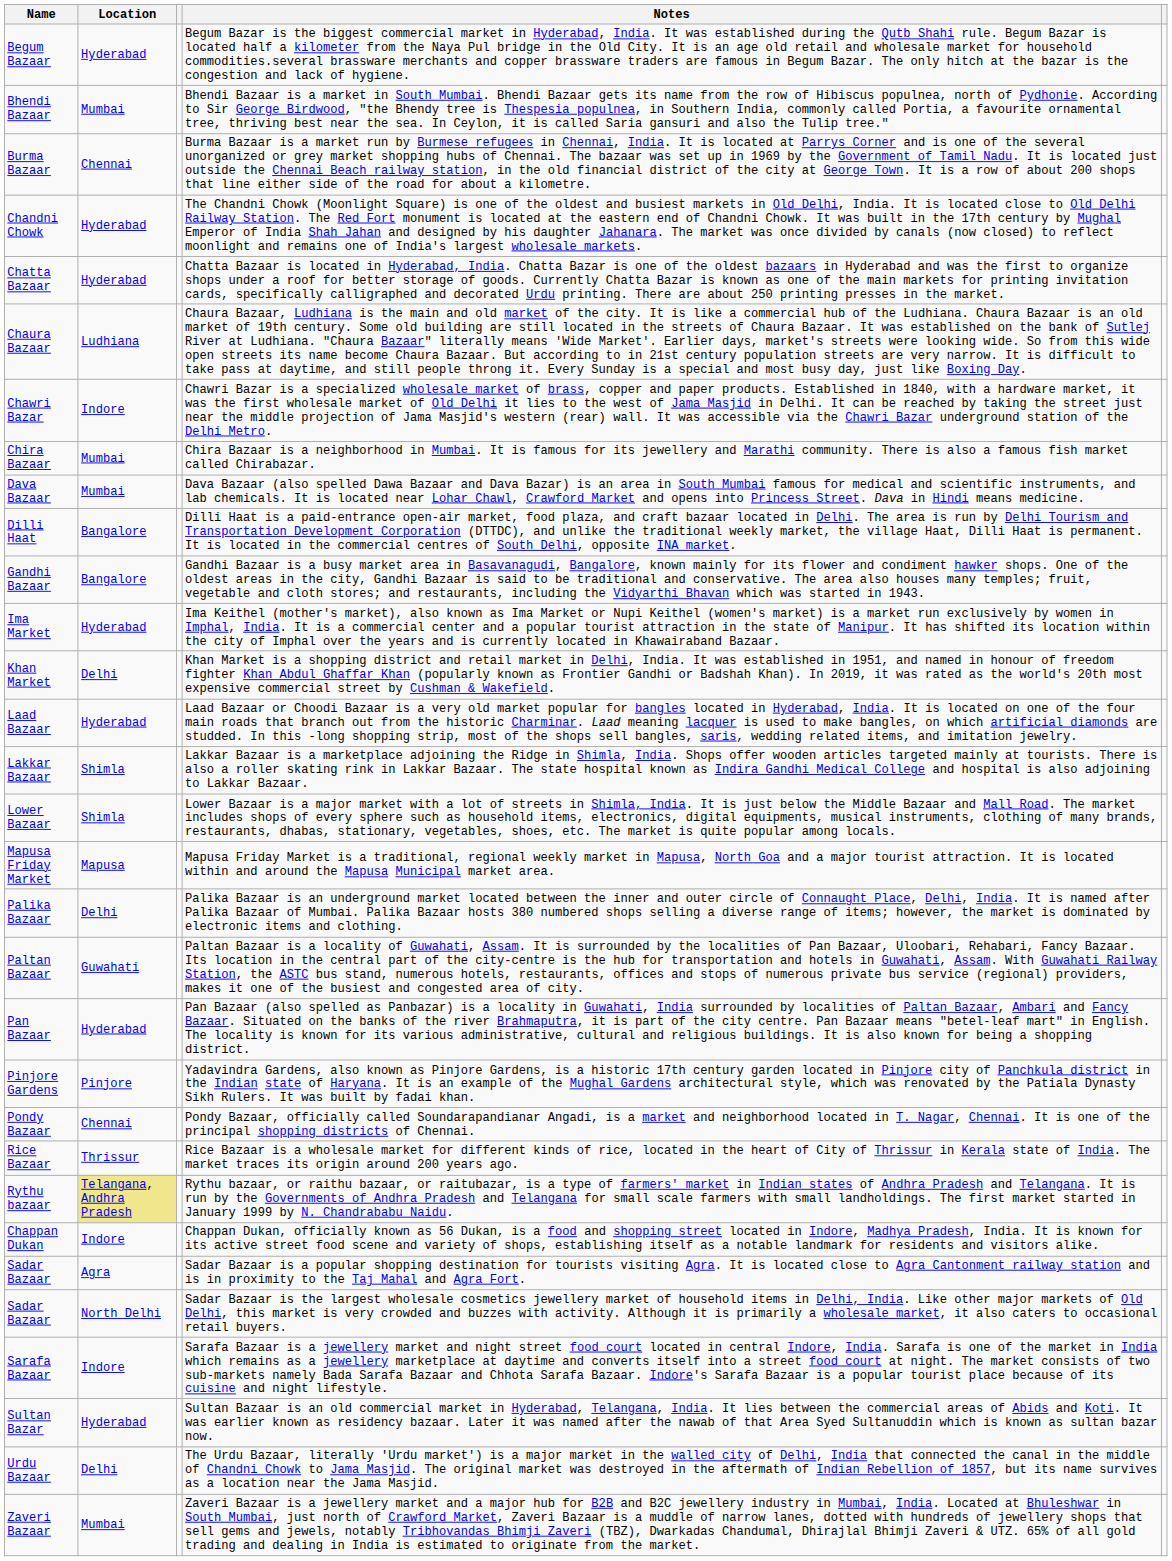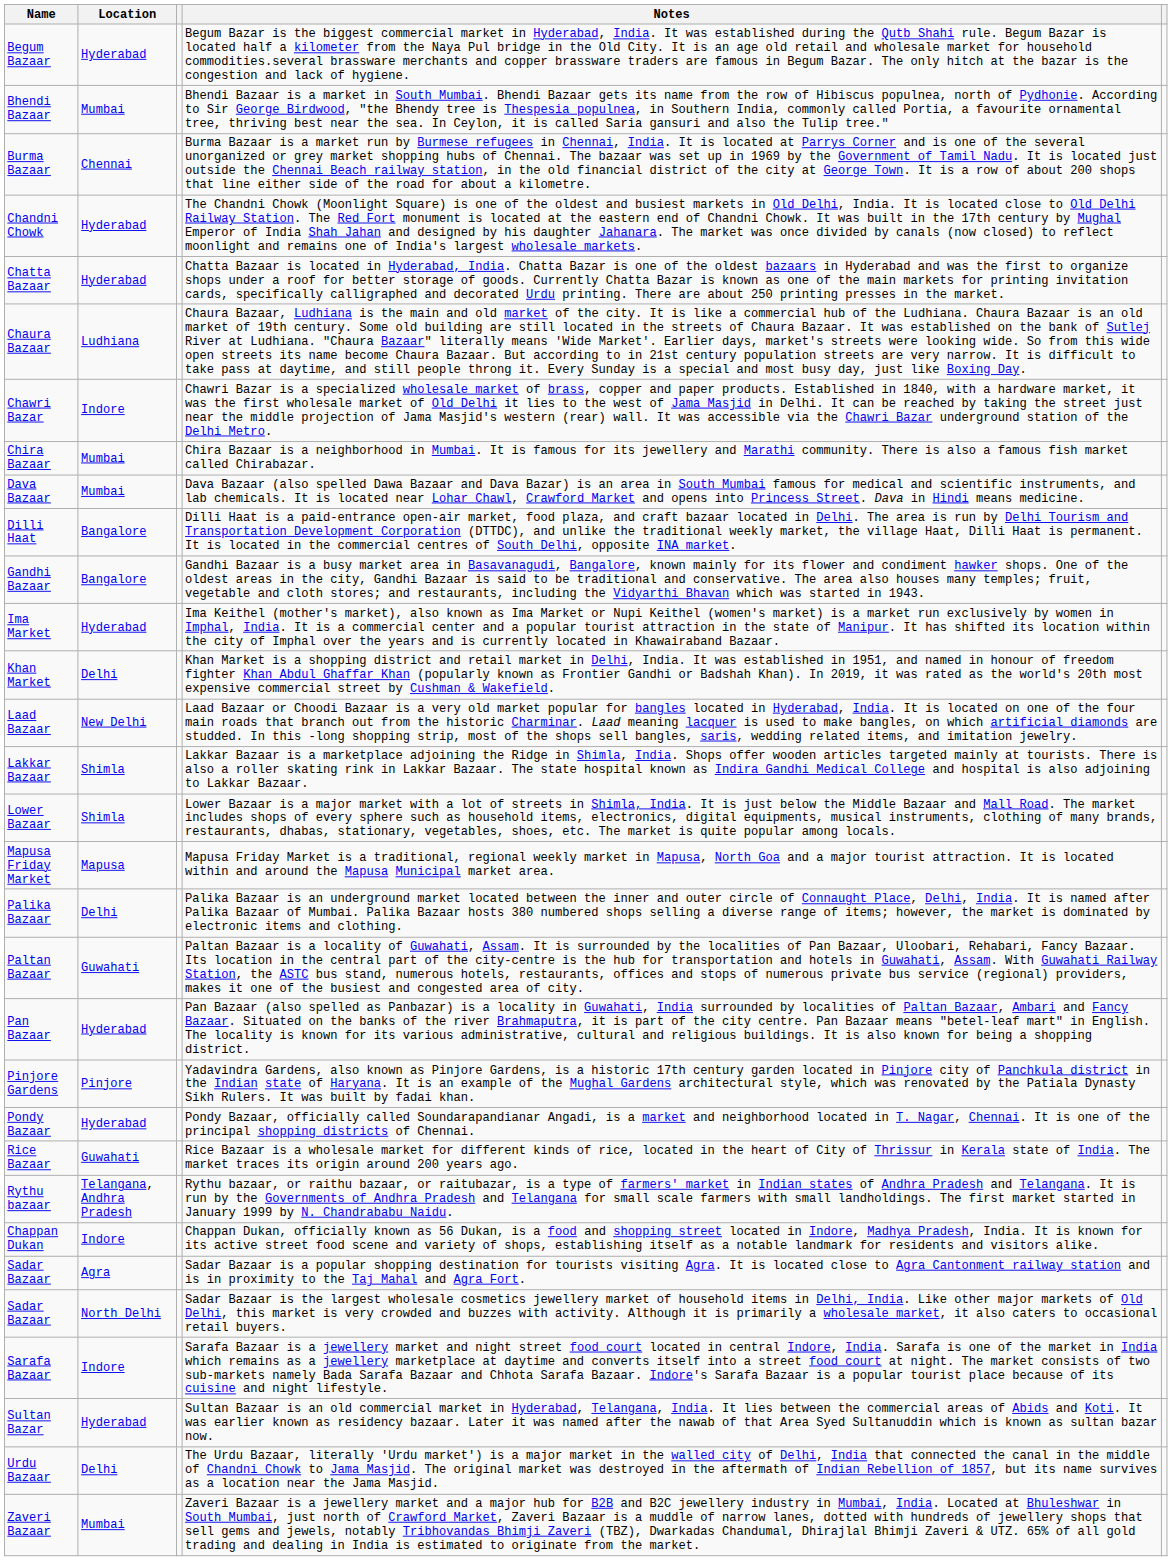(114, 723) Hyderabad -> (114, 723) New Delhi
(107, 1124) Chennai -> (114, 1124) Hyderabad
(110, 1158) Thrissur -> (110, 1158) Guwahati
(117, 1199) khaki background -> (117, 1199) no background
